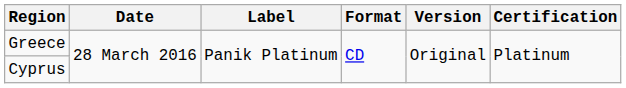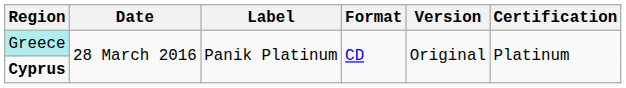(37, 43) no background -> (37, 43) paleturquoise background
(37, 69) normal -> (37, 69) bold
